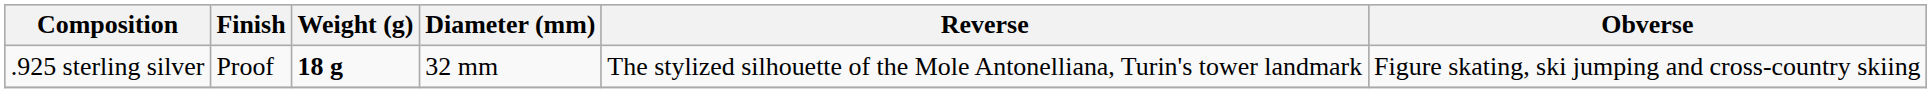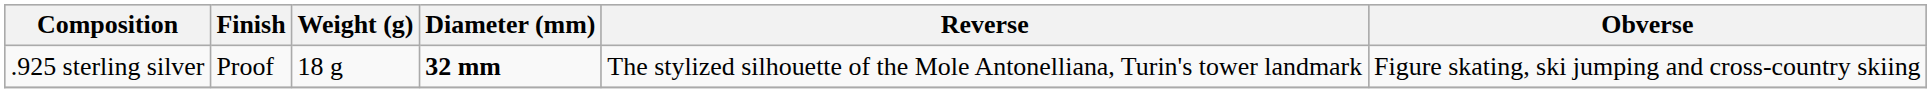(320, 66) bold -> (320, 66) normal
(462, 66) normal -> (463, 66) bold
